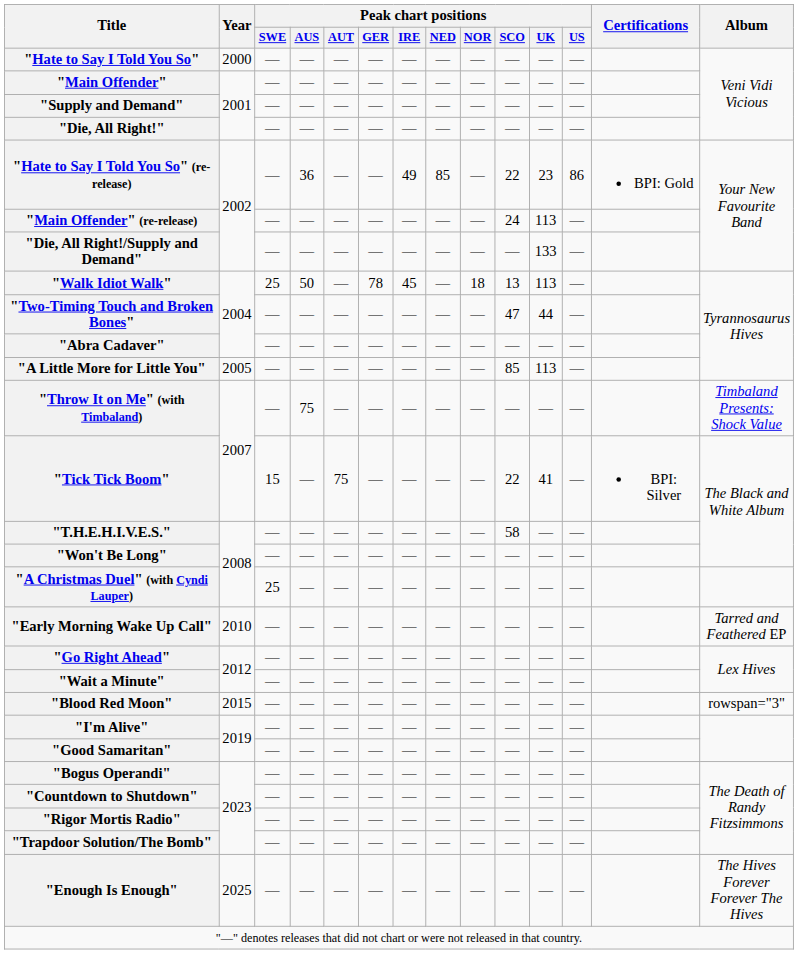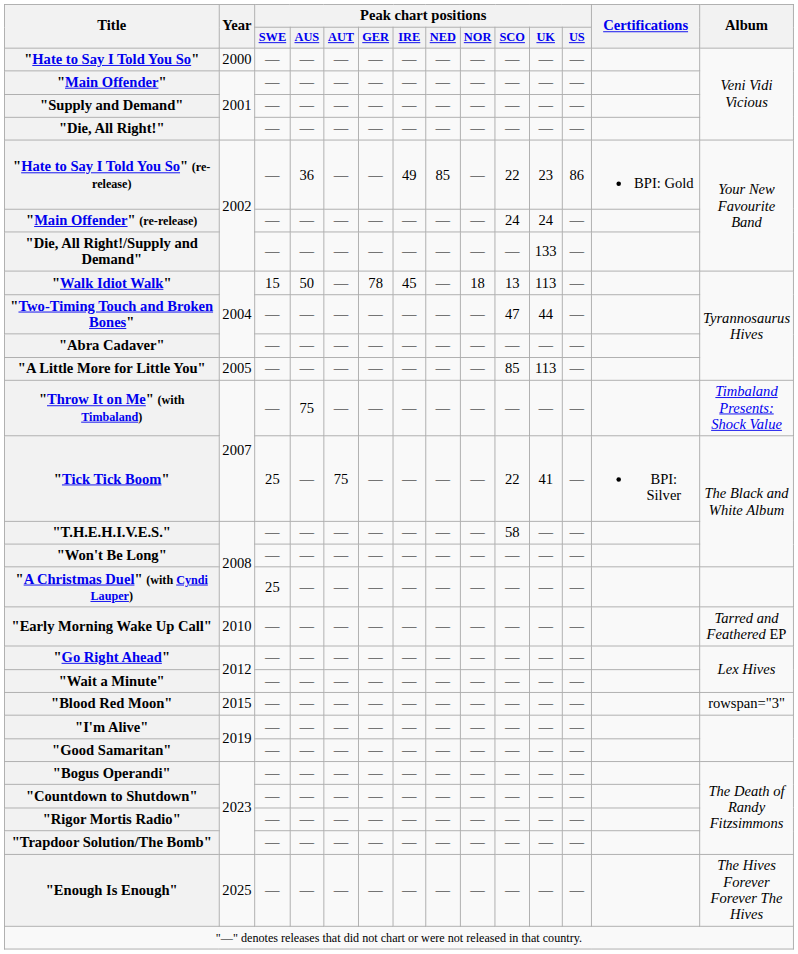(546, 220) 113 -> (546, 220) 24
(272, 283) 25 -> (272, 283) 15
(272, 478) 15 -> (272, 478) 25
